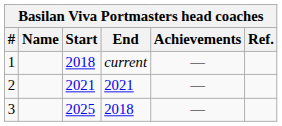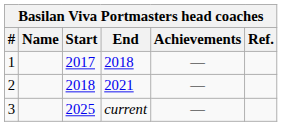(80, 62) 2018 -> (80, 62) 2017
(126, 62) current -> (119, 62) 2018
(80, 86) 2021 -> (80, 86) 2018
(119, 109) 2018 -> (126, 109) current
